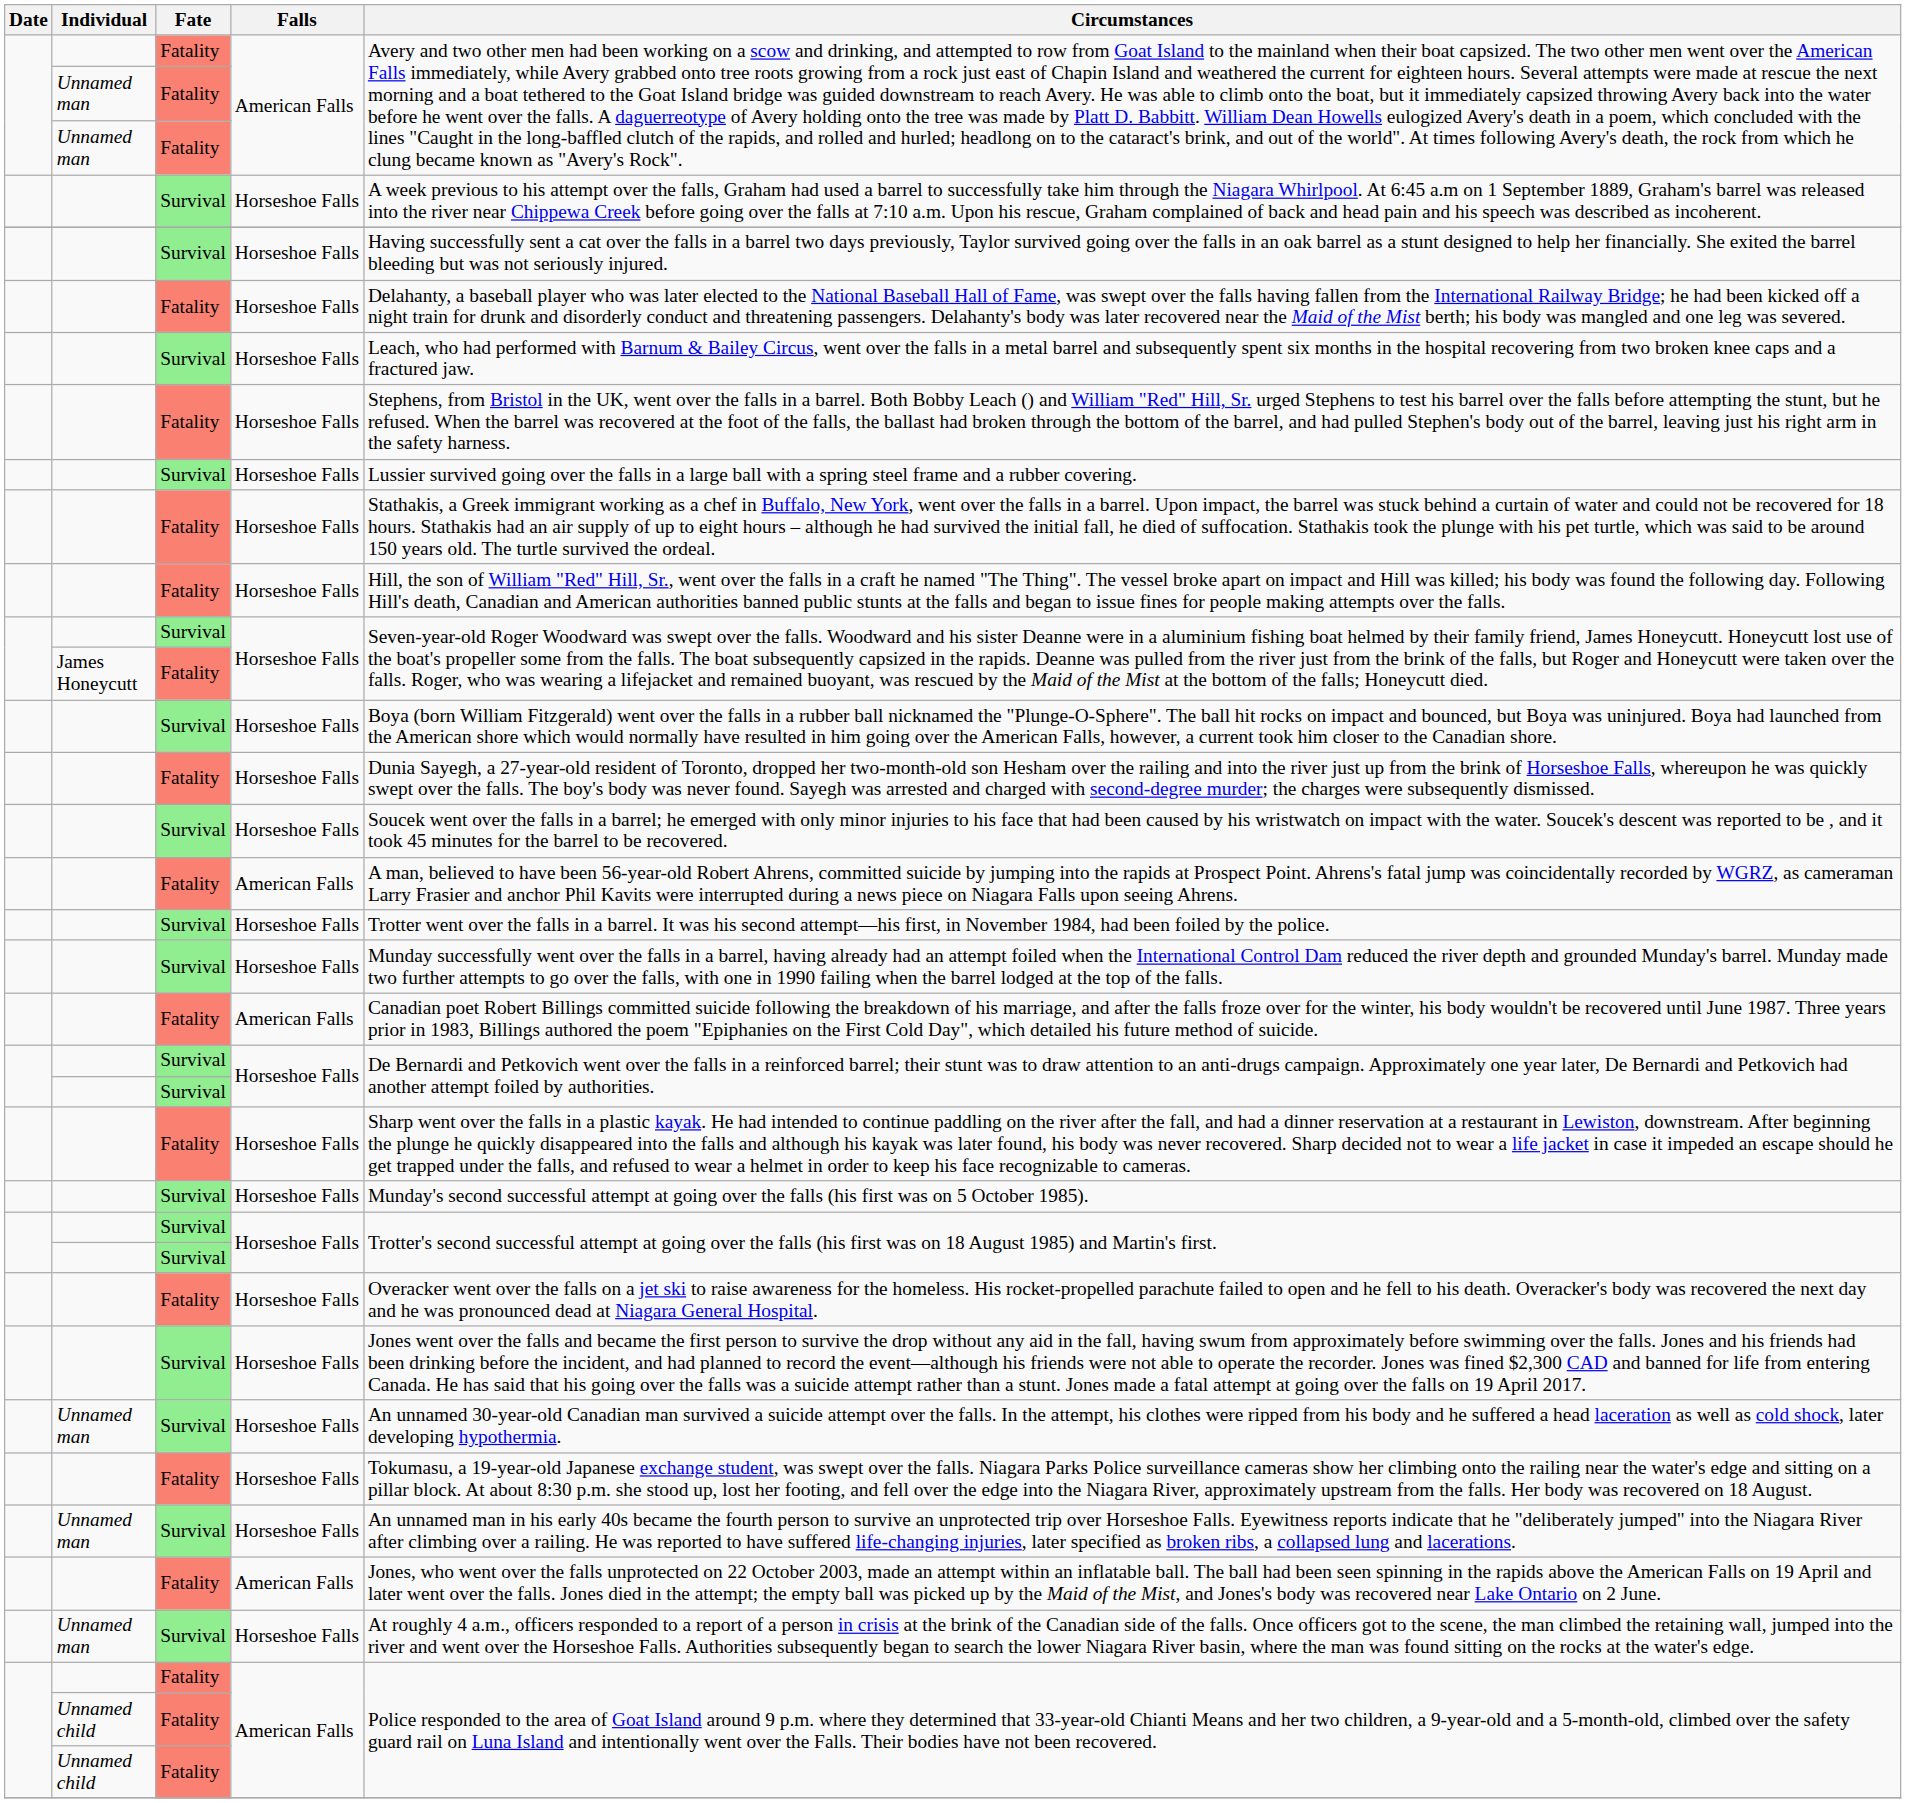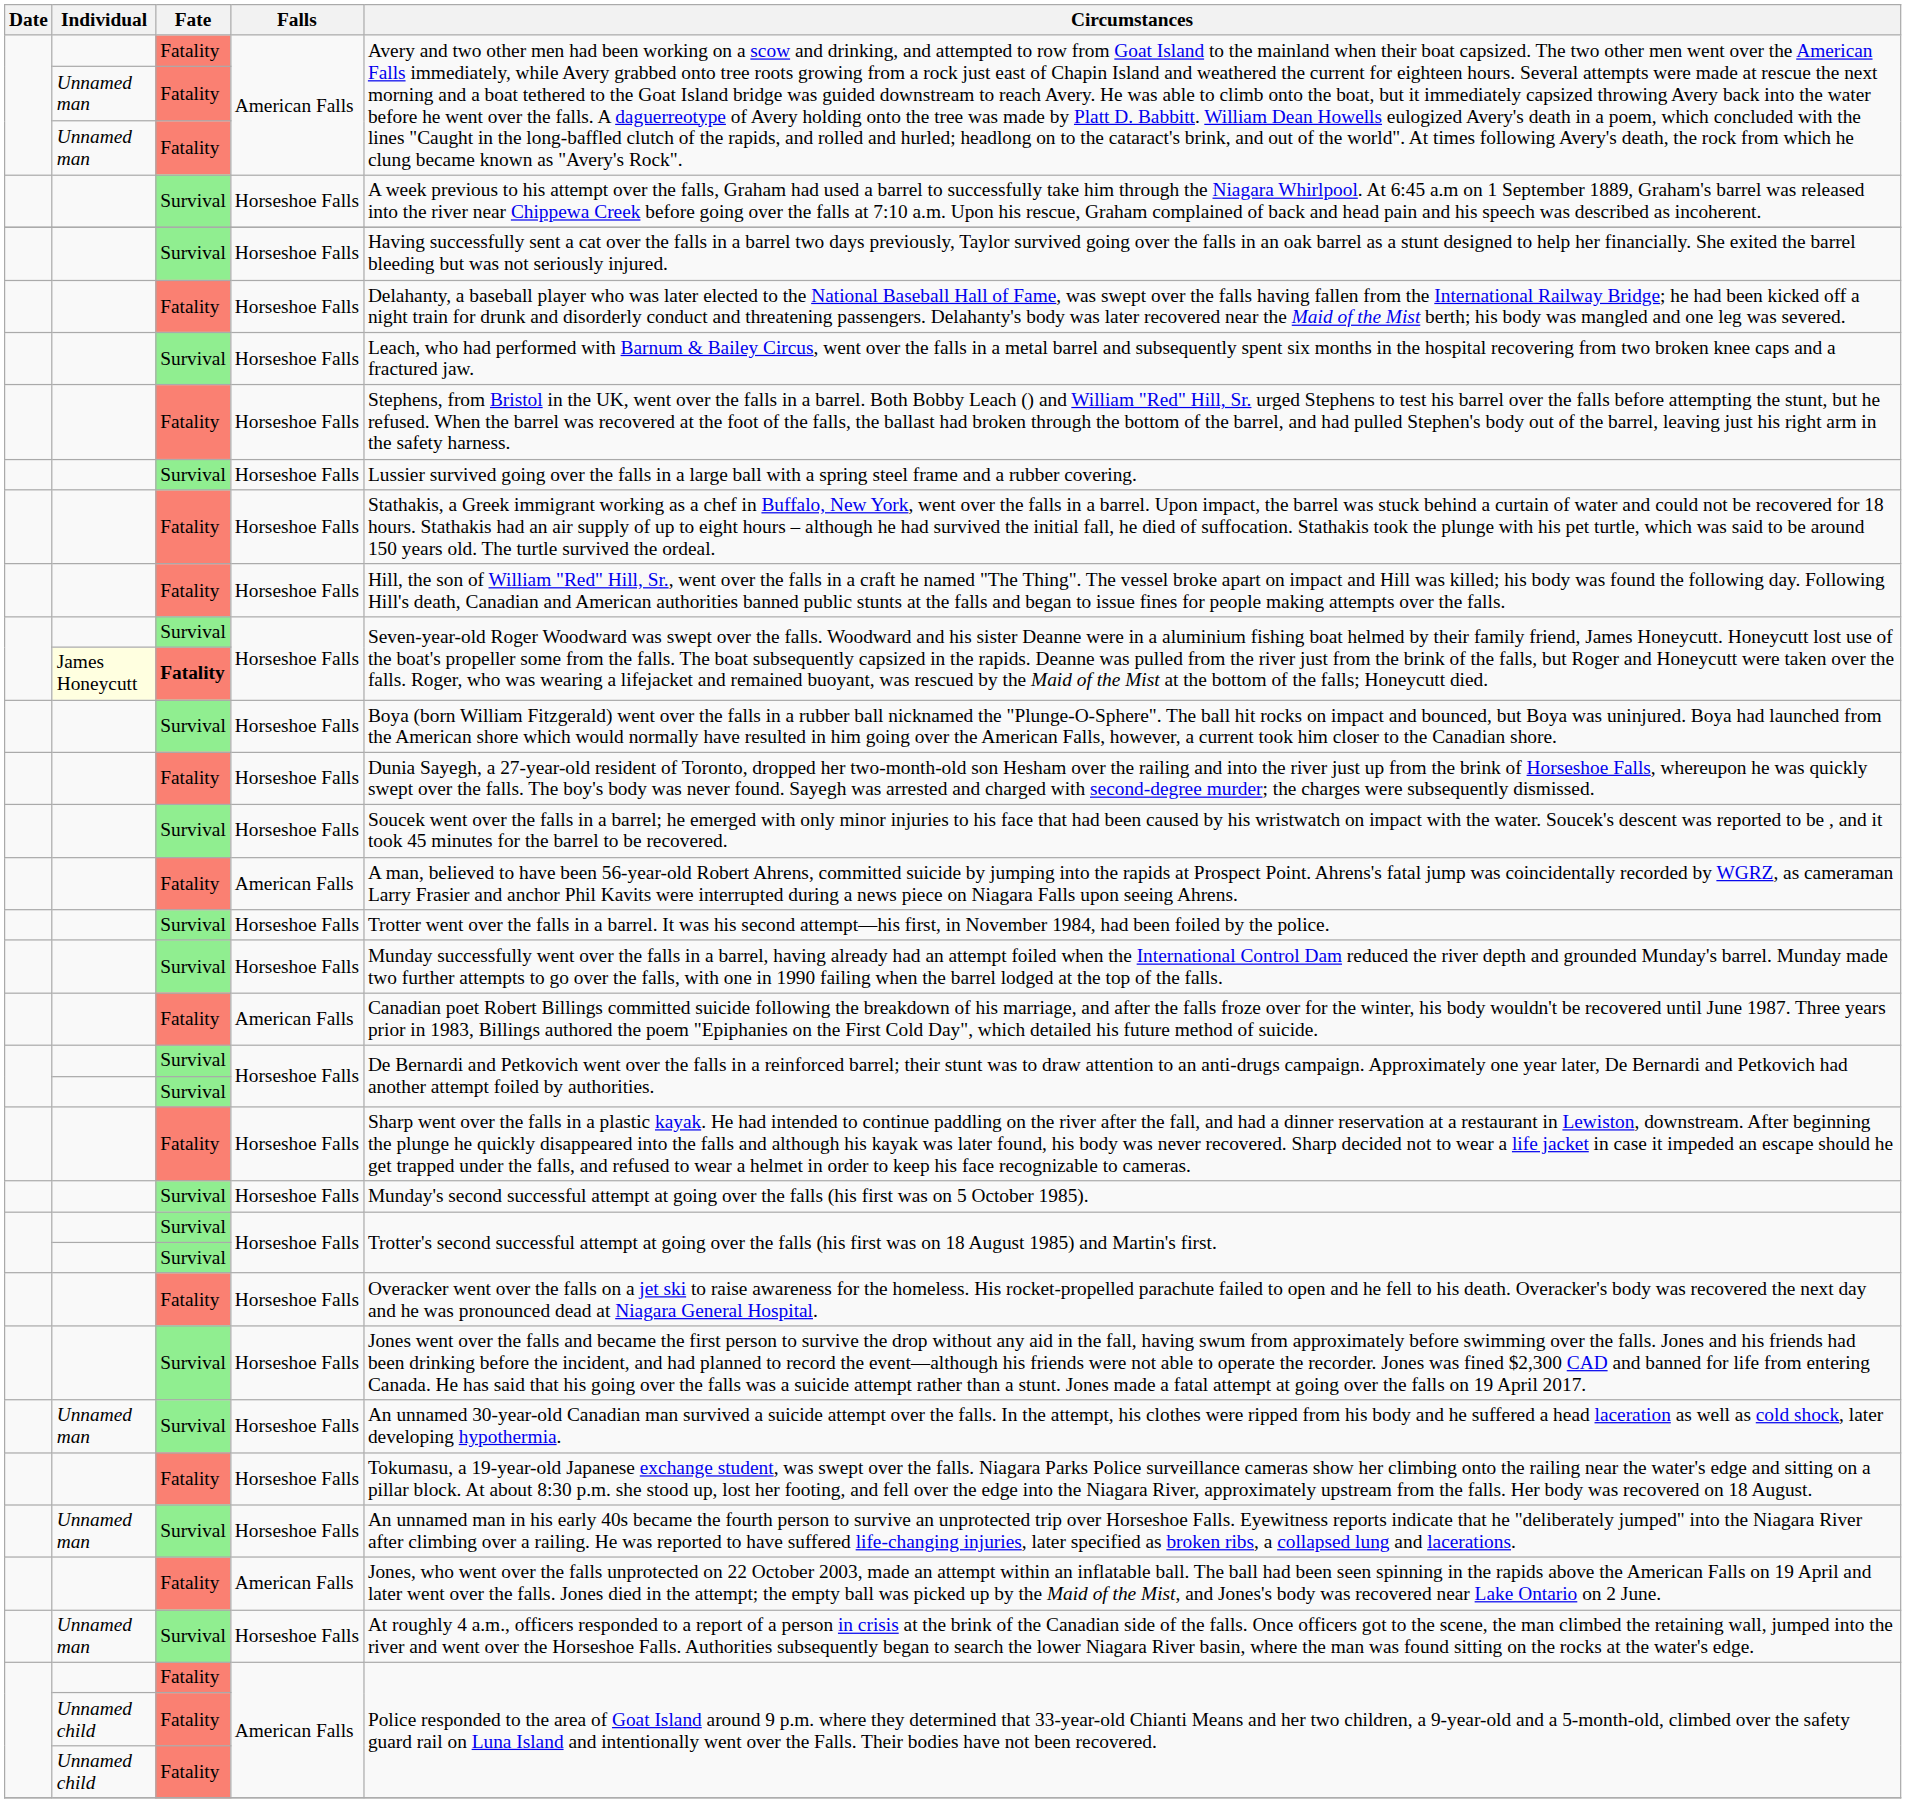(97, 673) no background -> (97, 673) lightyellow background
(190, 673) normal -> (192, 673) bold
